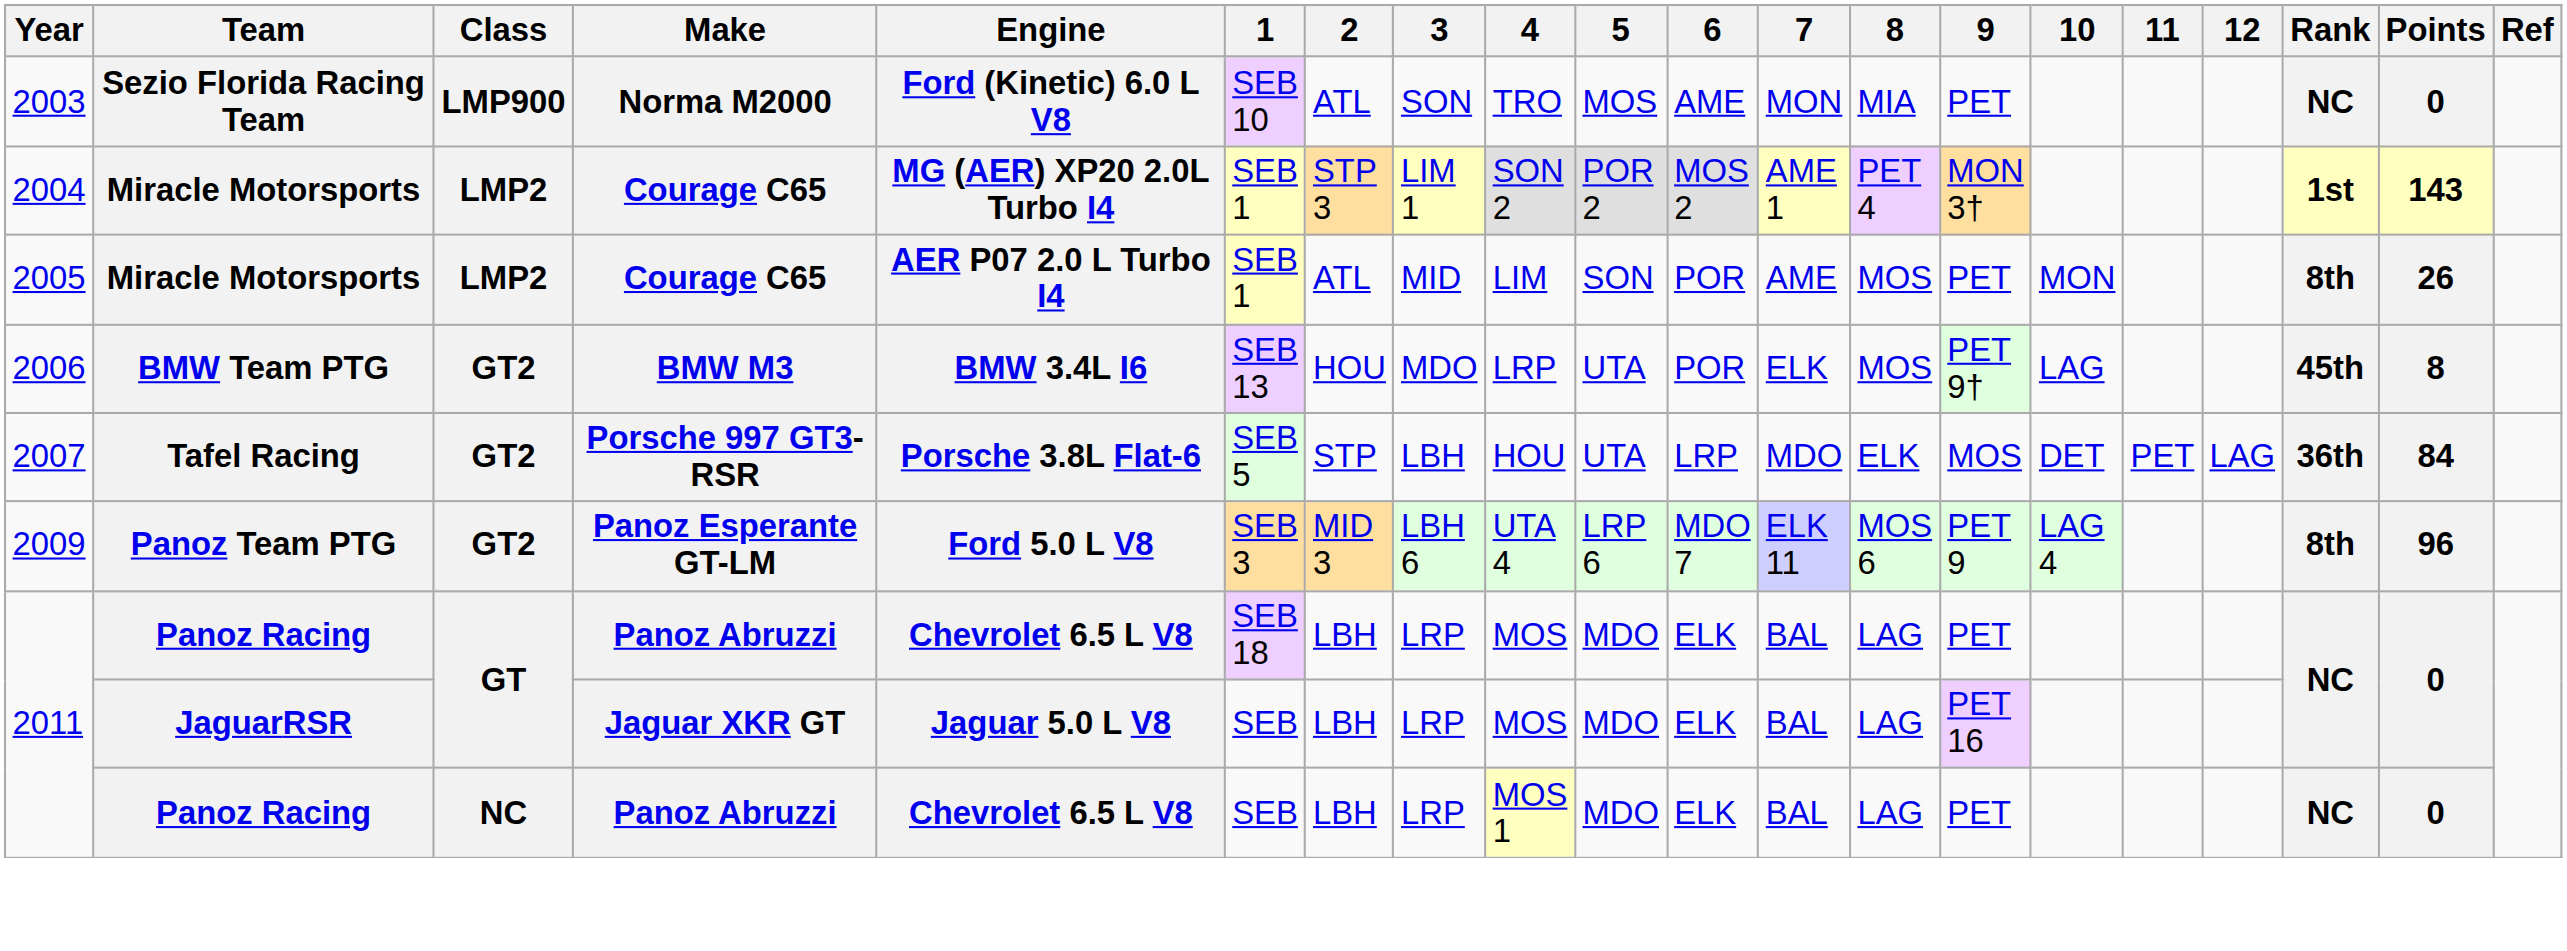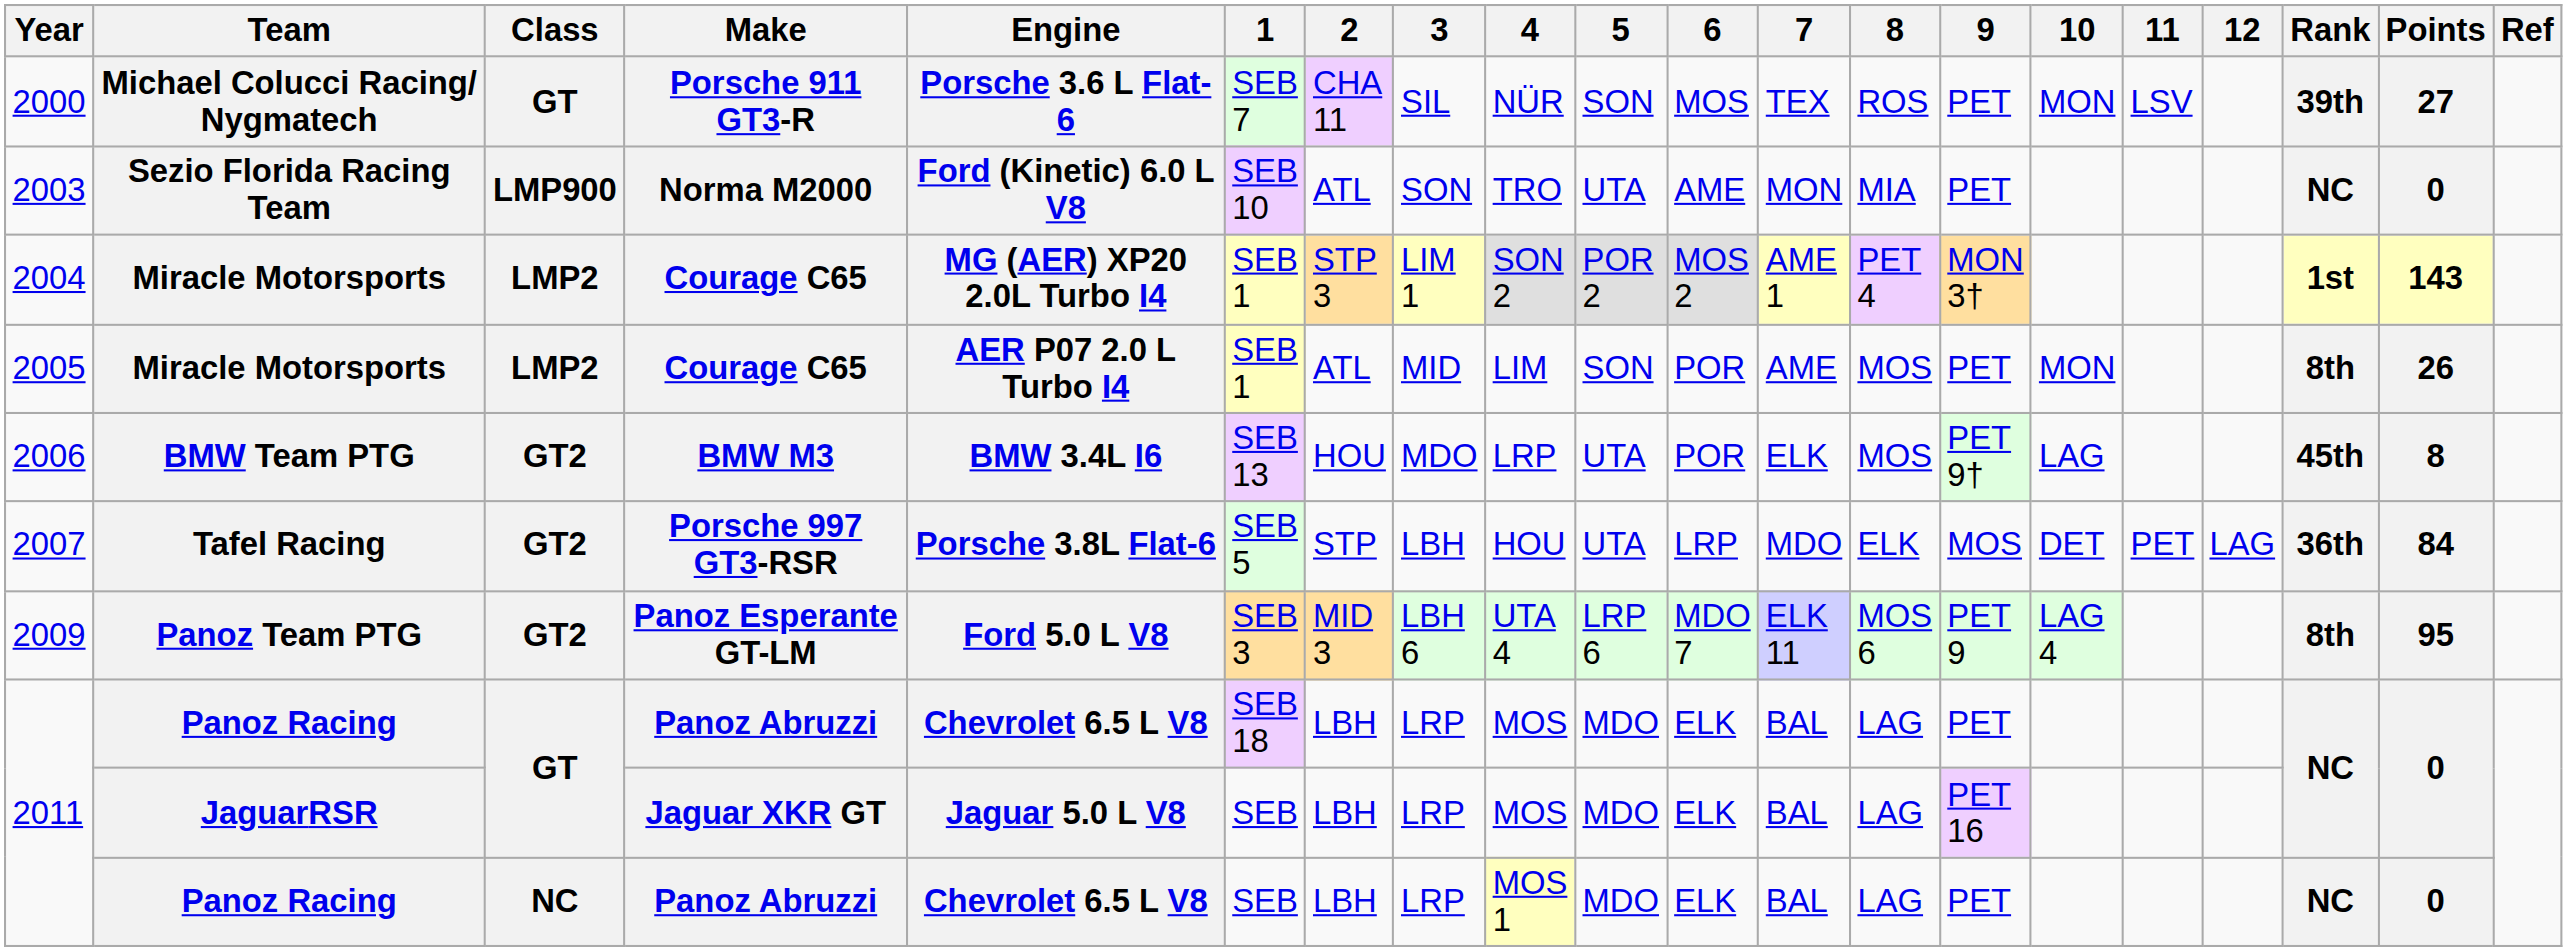+ row: (49, 100)
(1620, 100) MOS -> (1614, 189) UTA
(2436, 545) 96 -> (2436, 634) 95
